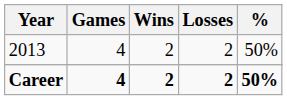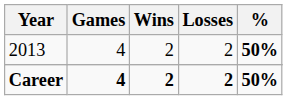(261, 49) normal -> (260, 49) bold
